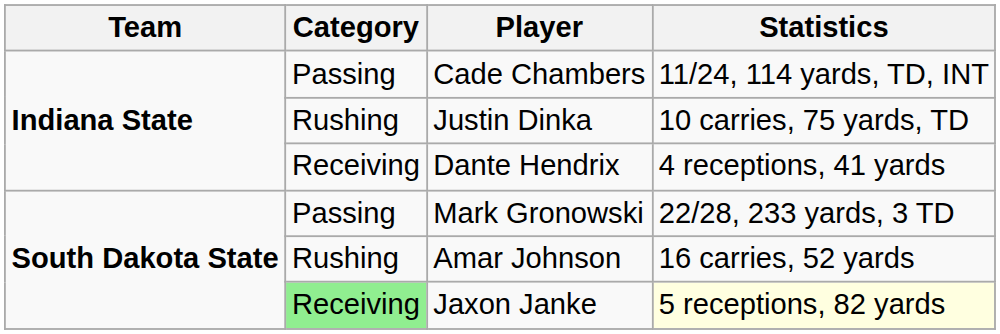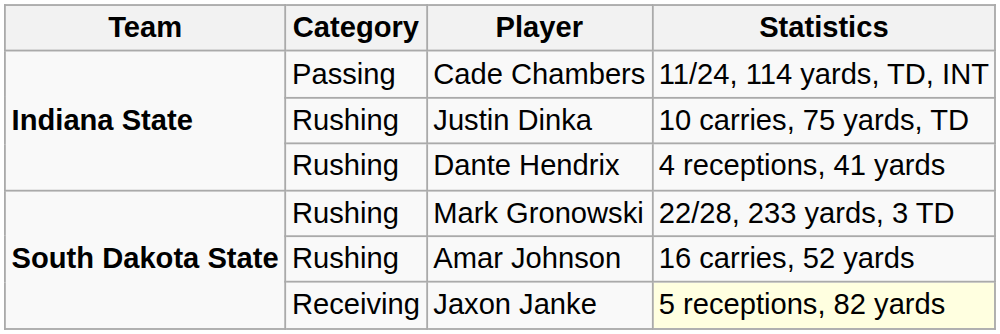(356, 166) Receiving -> (345, 166) Rushing
(344, 212) Passing -> (345, 212) Rushing
(356, 304) lightgreen background -> (356, 304) no background
